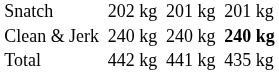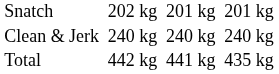(249, 36) bold -> (249, 36) normal
